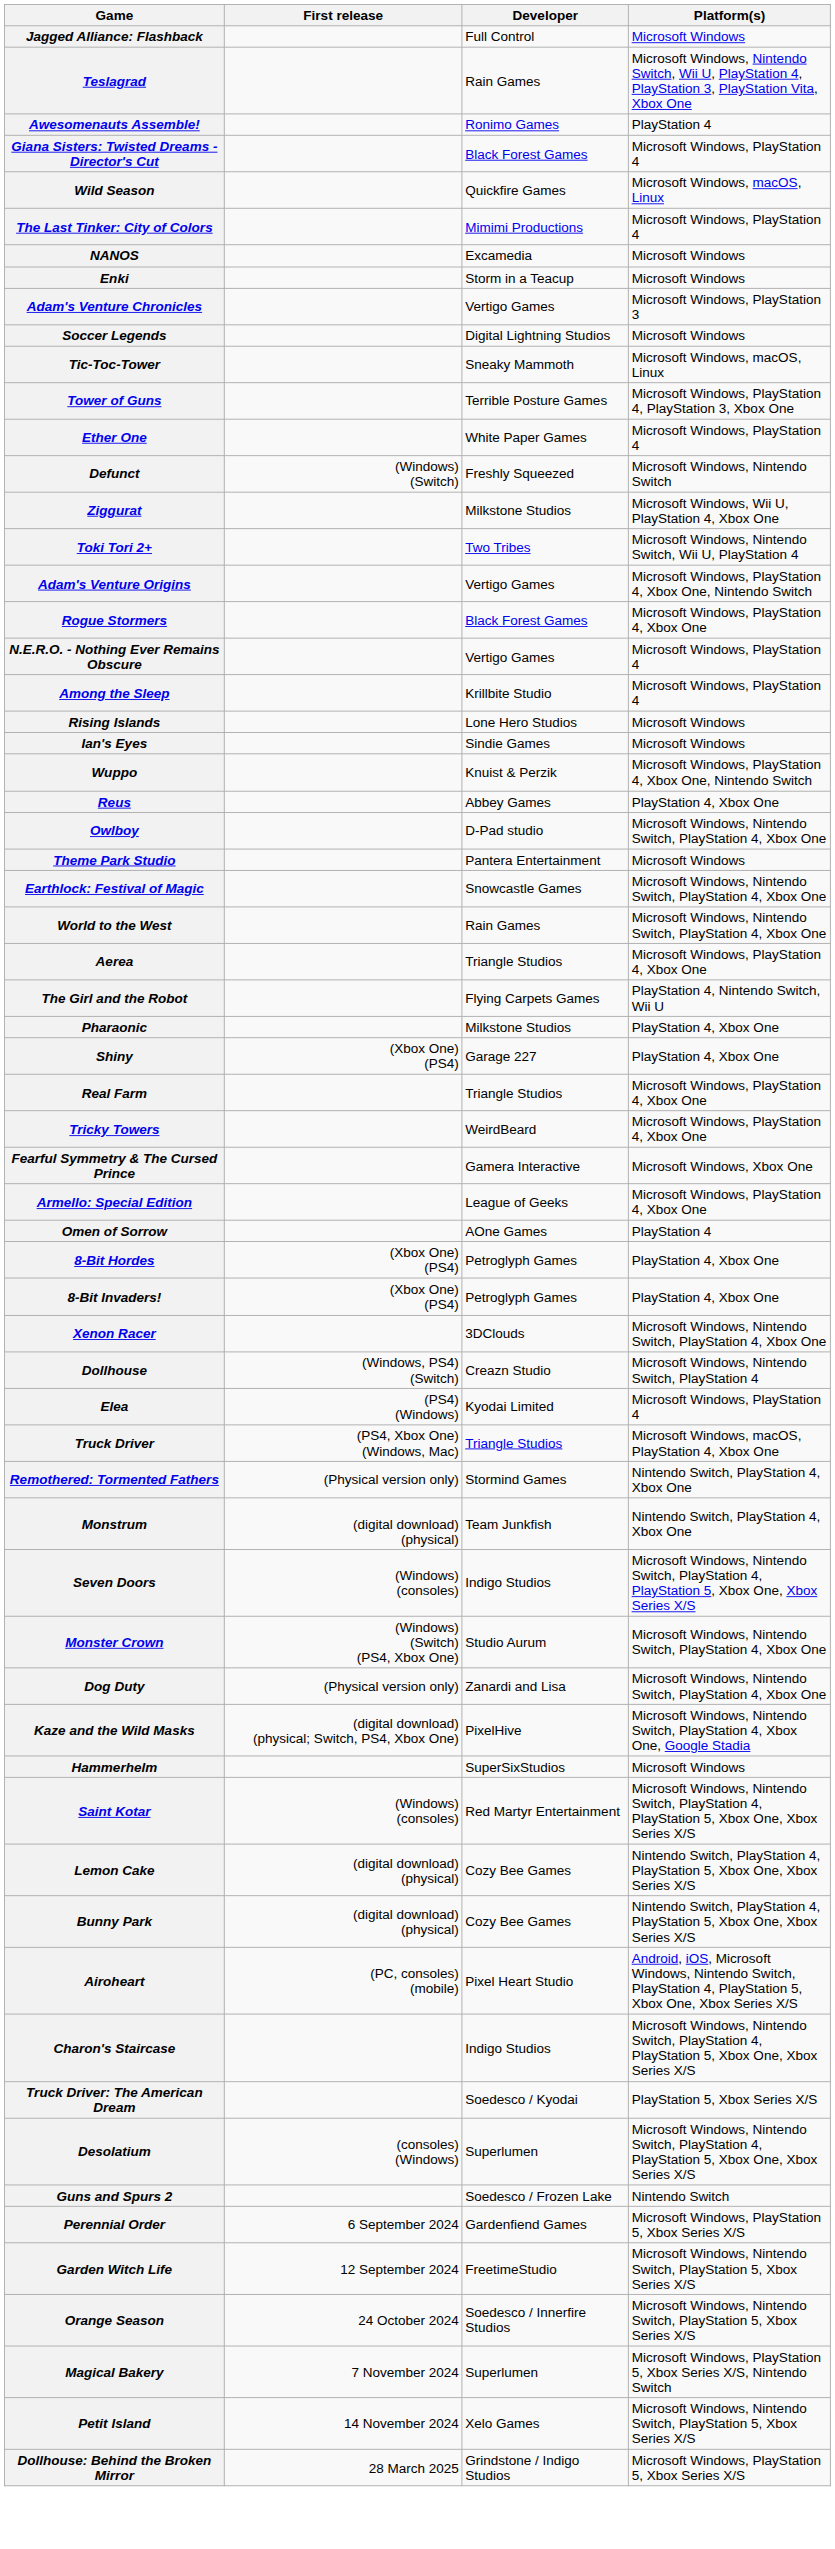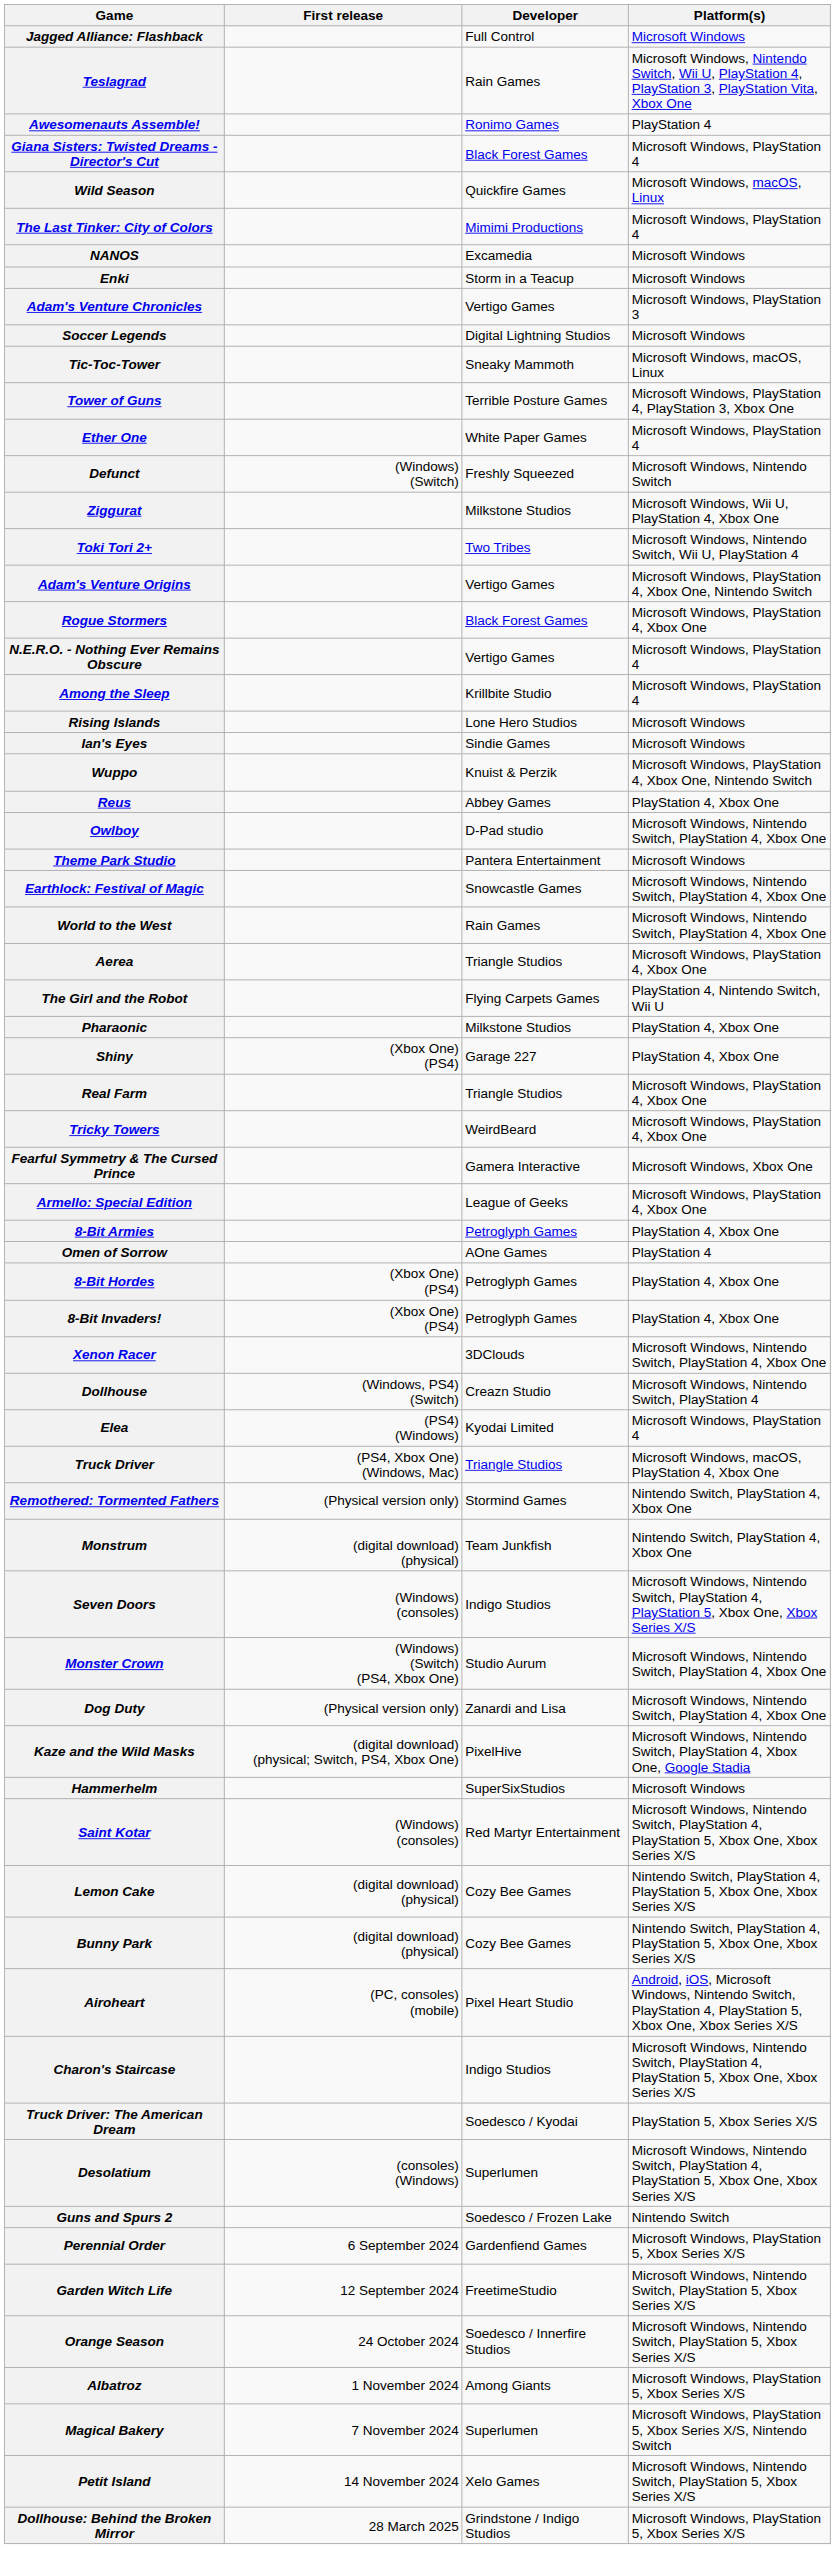+ row: (114, 1231)
+ row: (114, 2386)
